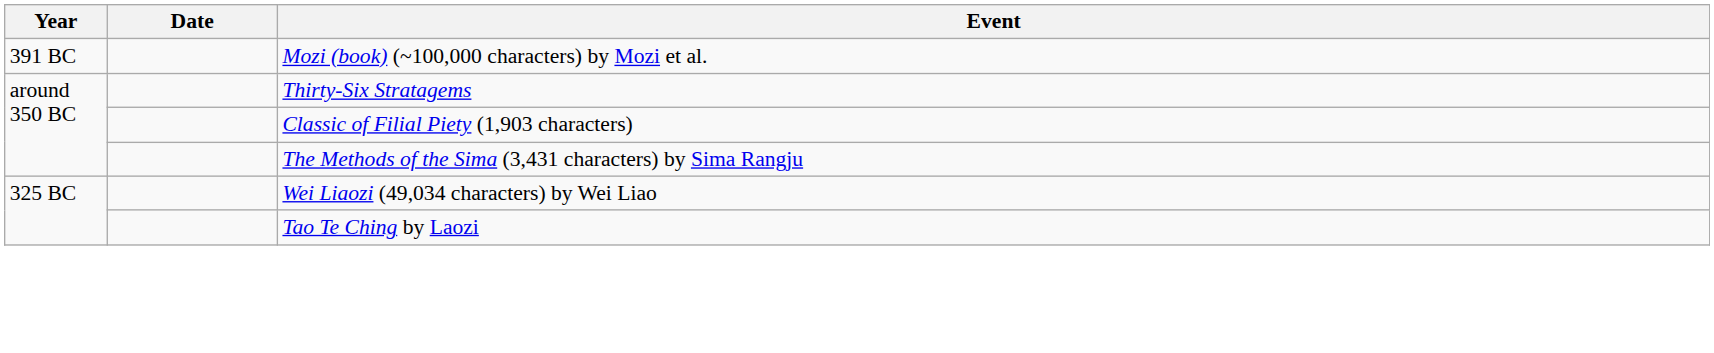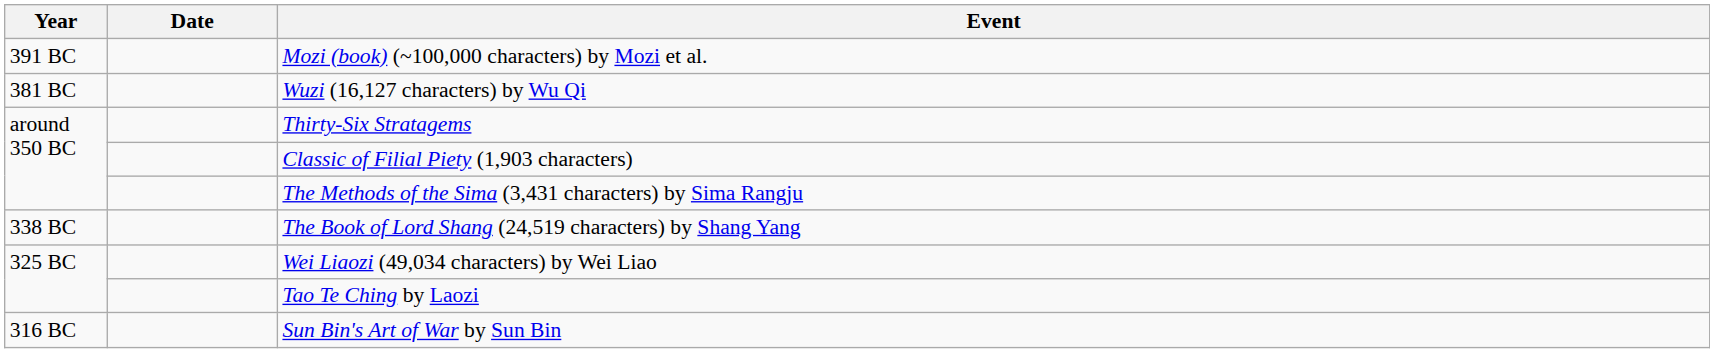+ row: (434, 90)
+ row: (542, 227)
+ row: (422, 329)
